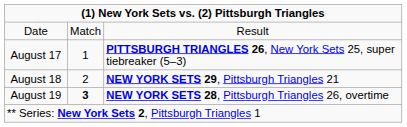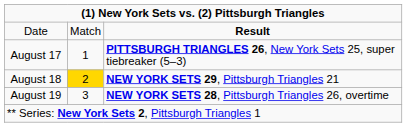(253, 31) normal -> (253, 31) bold
(86, 78) no background -> (86, 78) gold background
(86, 96) bold -> (86, 96) normal
